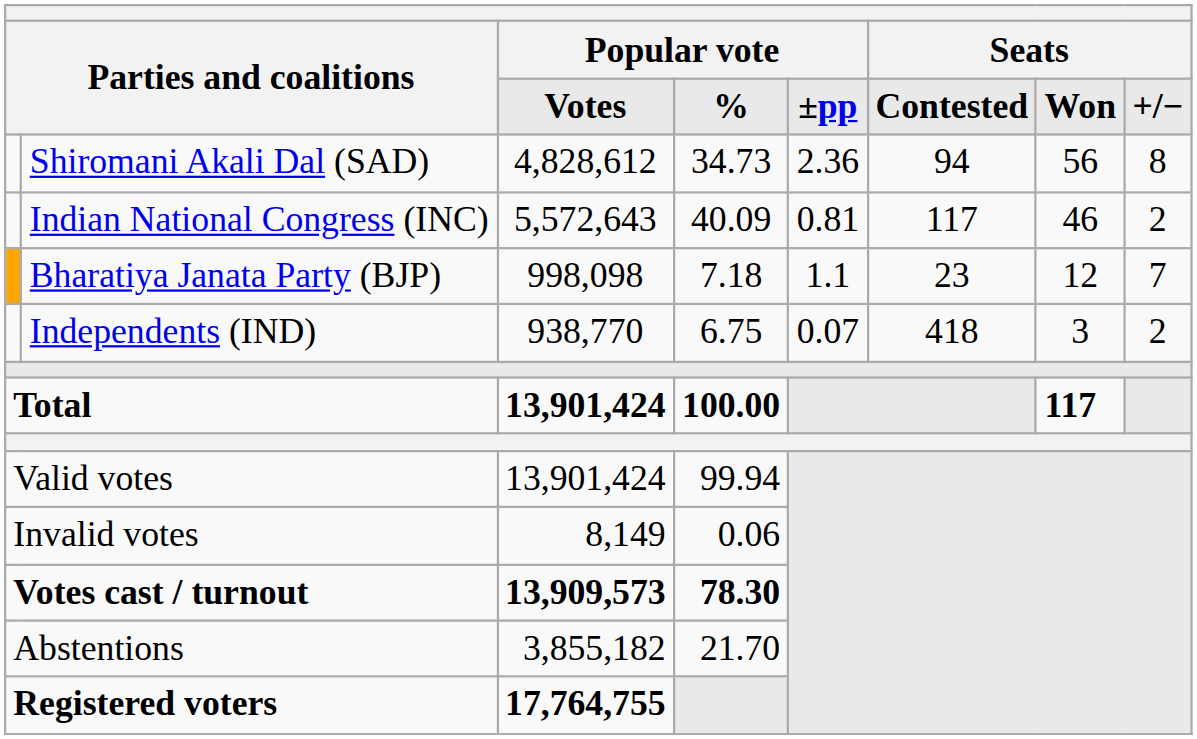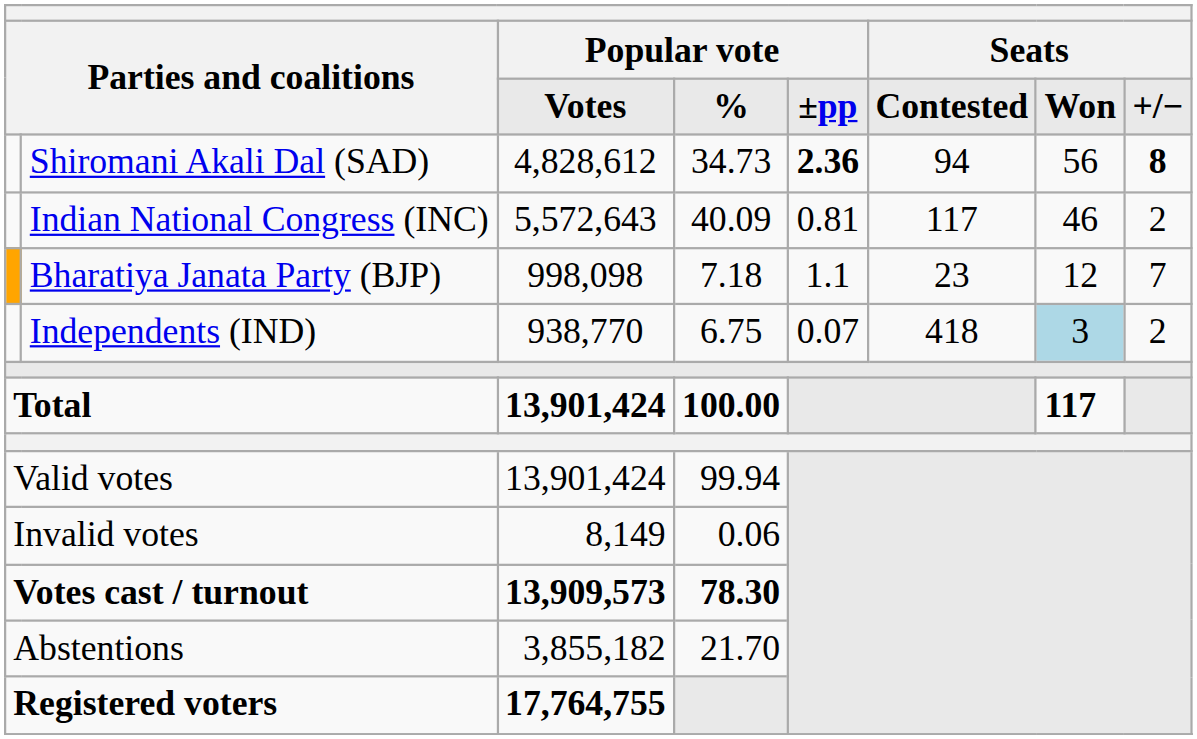(828, 162) normal -> (828, 162) bold
(1158, 162) normal -> (1158, 162) bold
(1080, 332) no background -> (1080, 332) lightblue background
